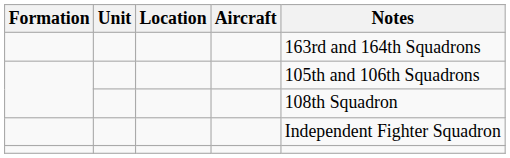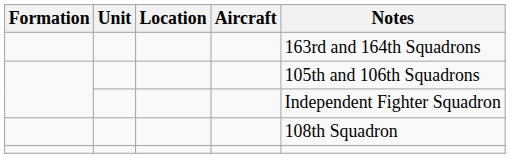(341, 103) 108th Squadron -> (393, 103) Independent Fighter Squadron
(393, 131) Independent Fighter Squadron -> (341, 131) 108th Squadron
